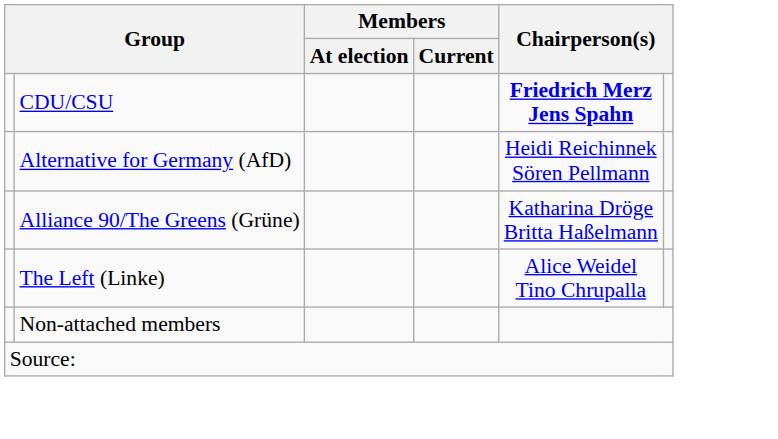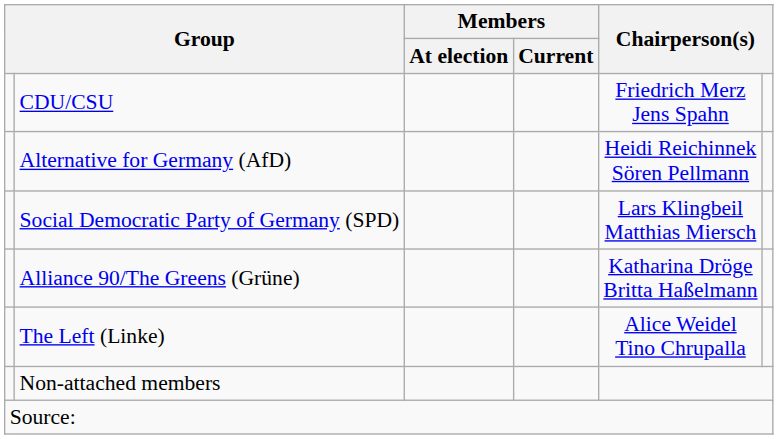(581, 102) bold -> (680, 102) normal
+ row: (209, 219)
